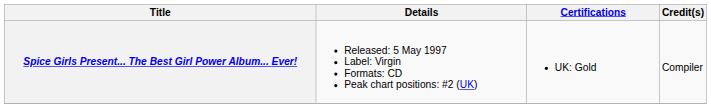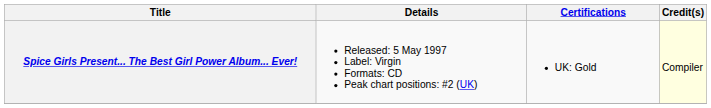(682, 67) no background -> (682, 67) lightyellow background
